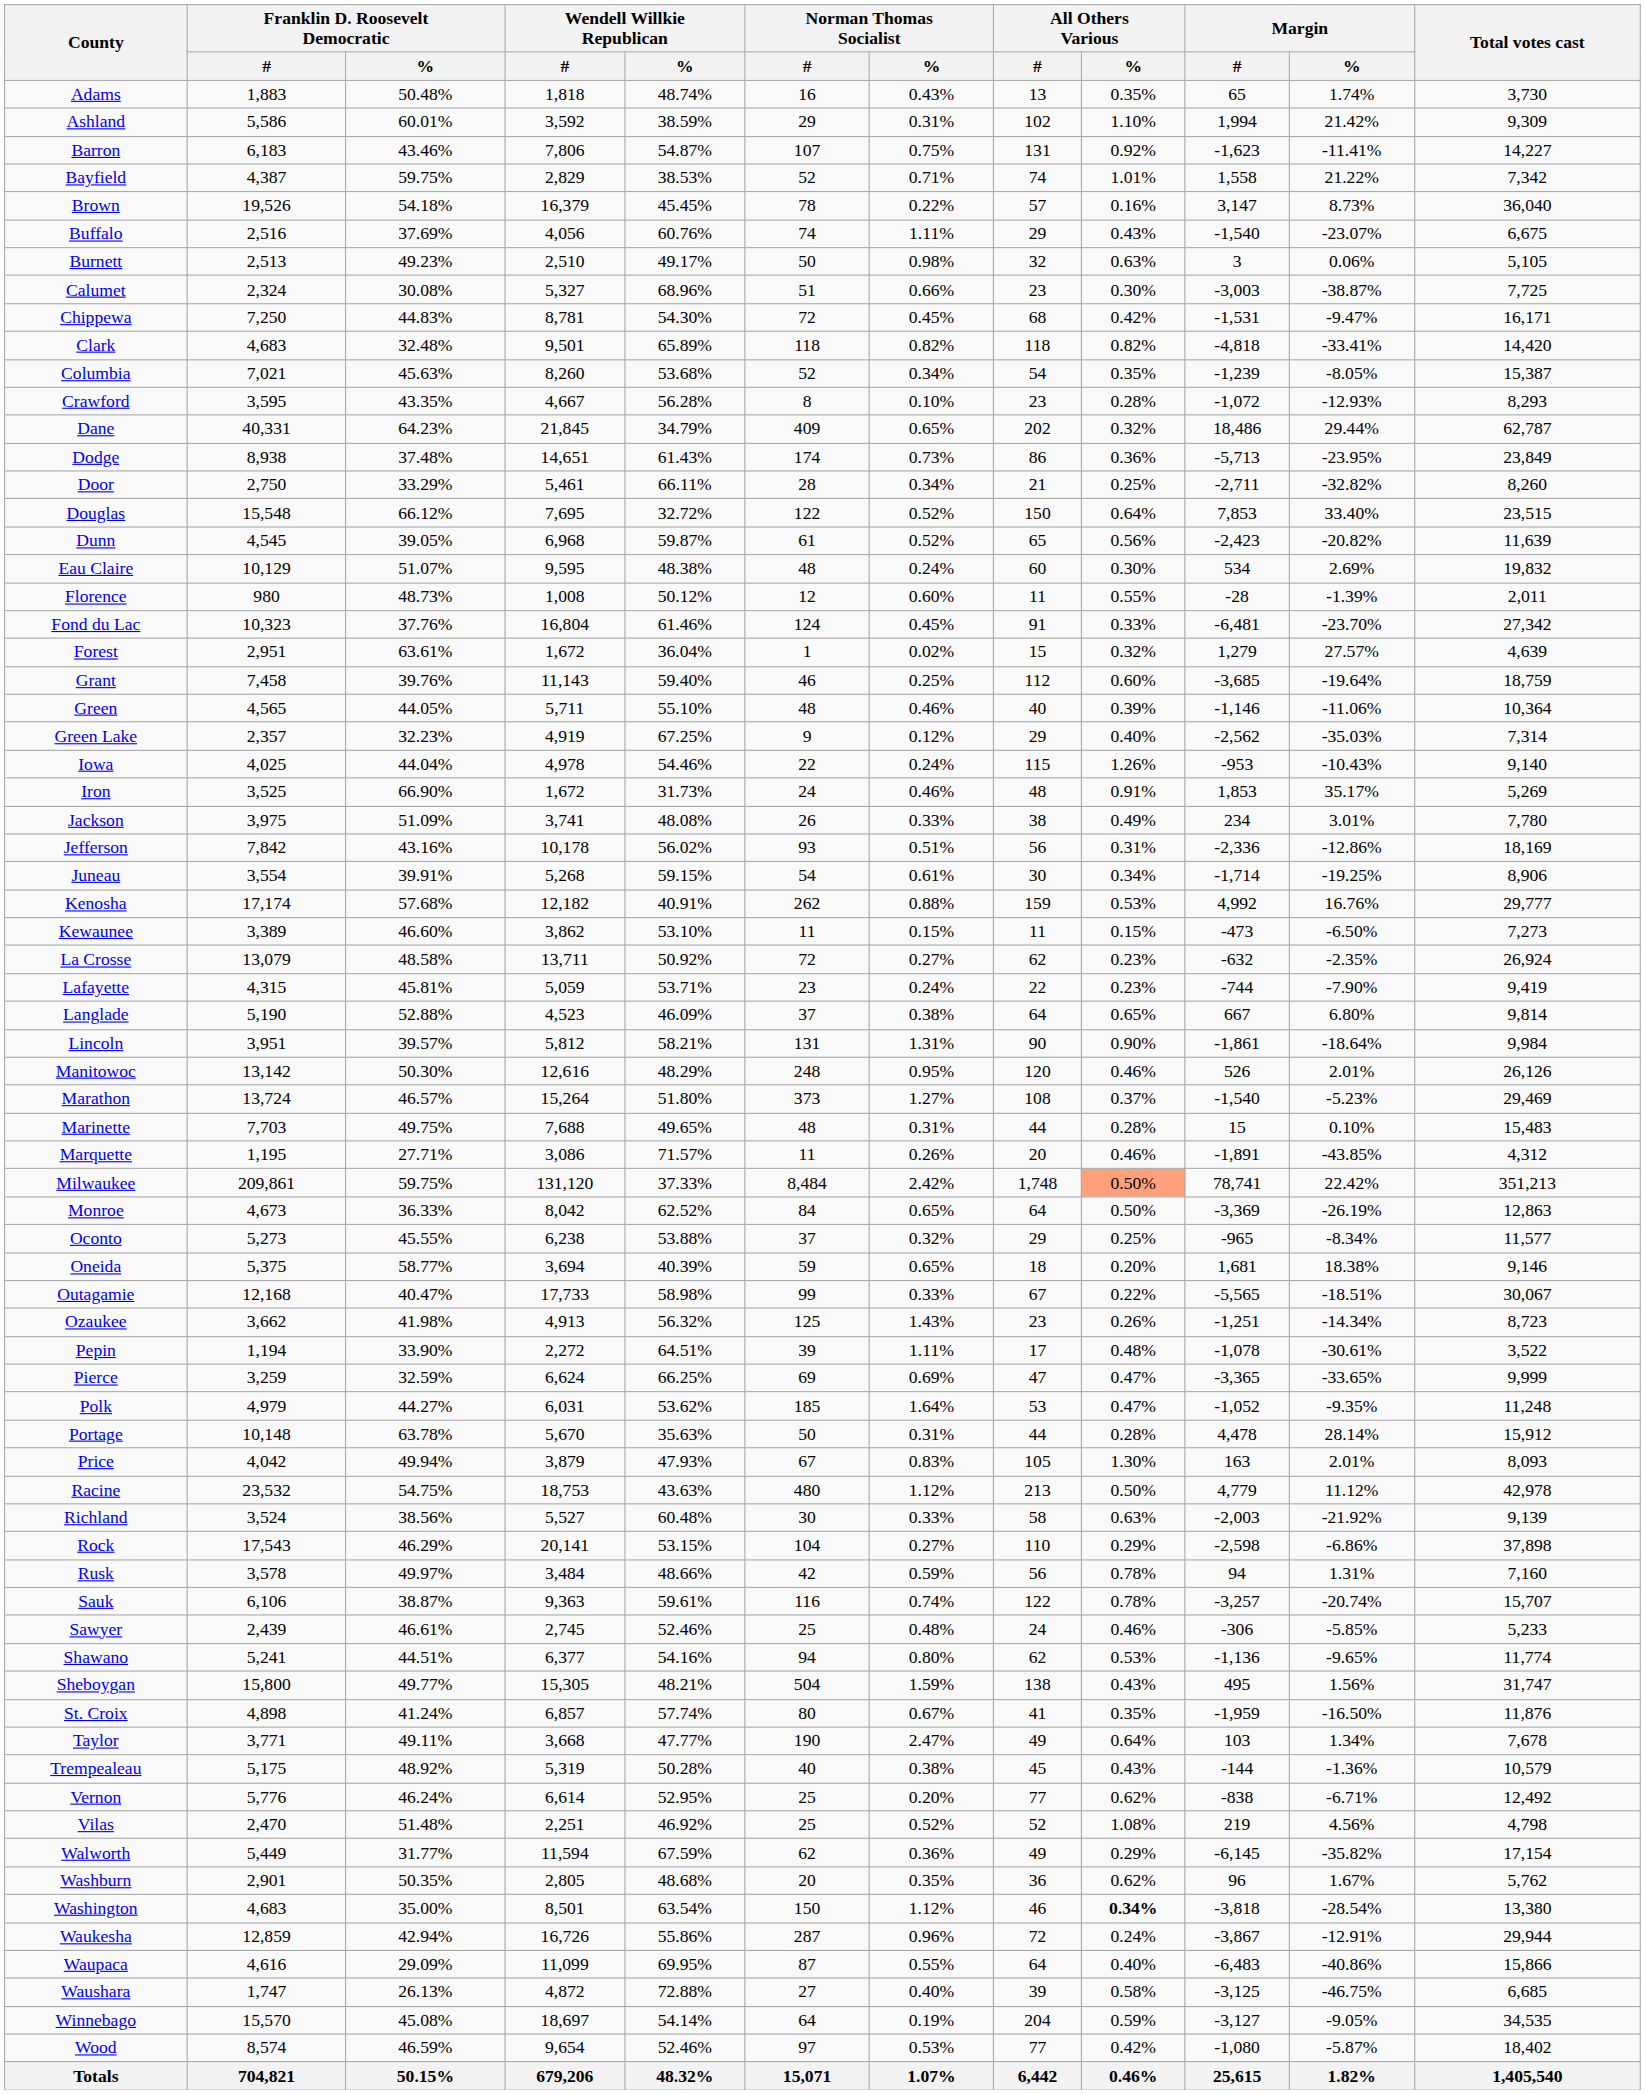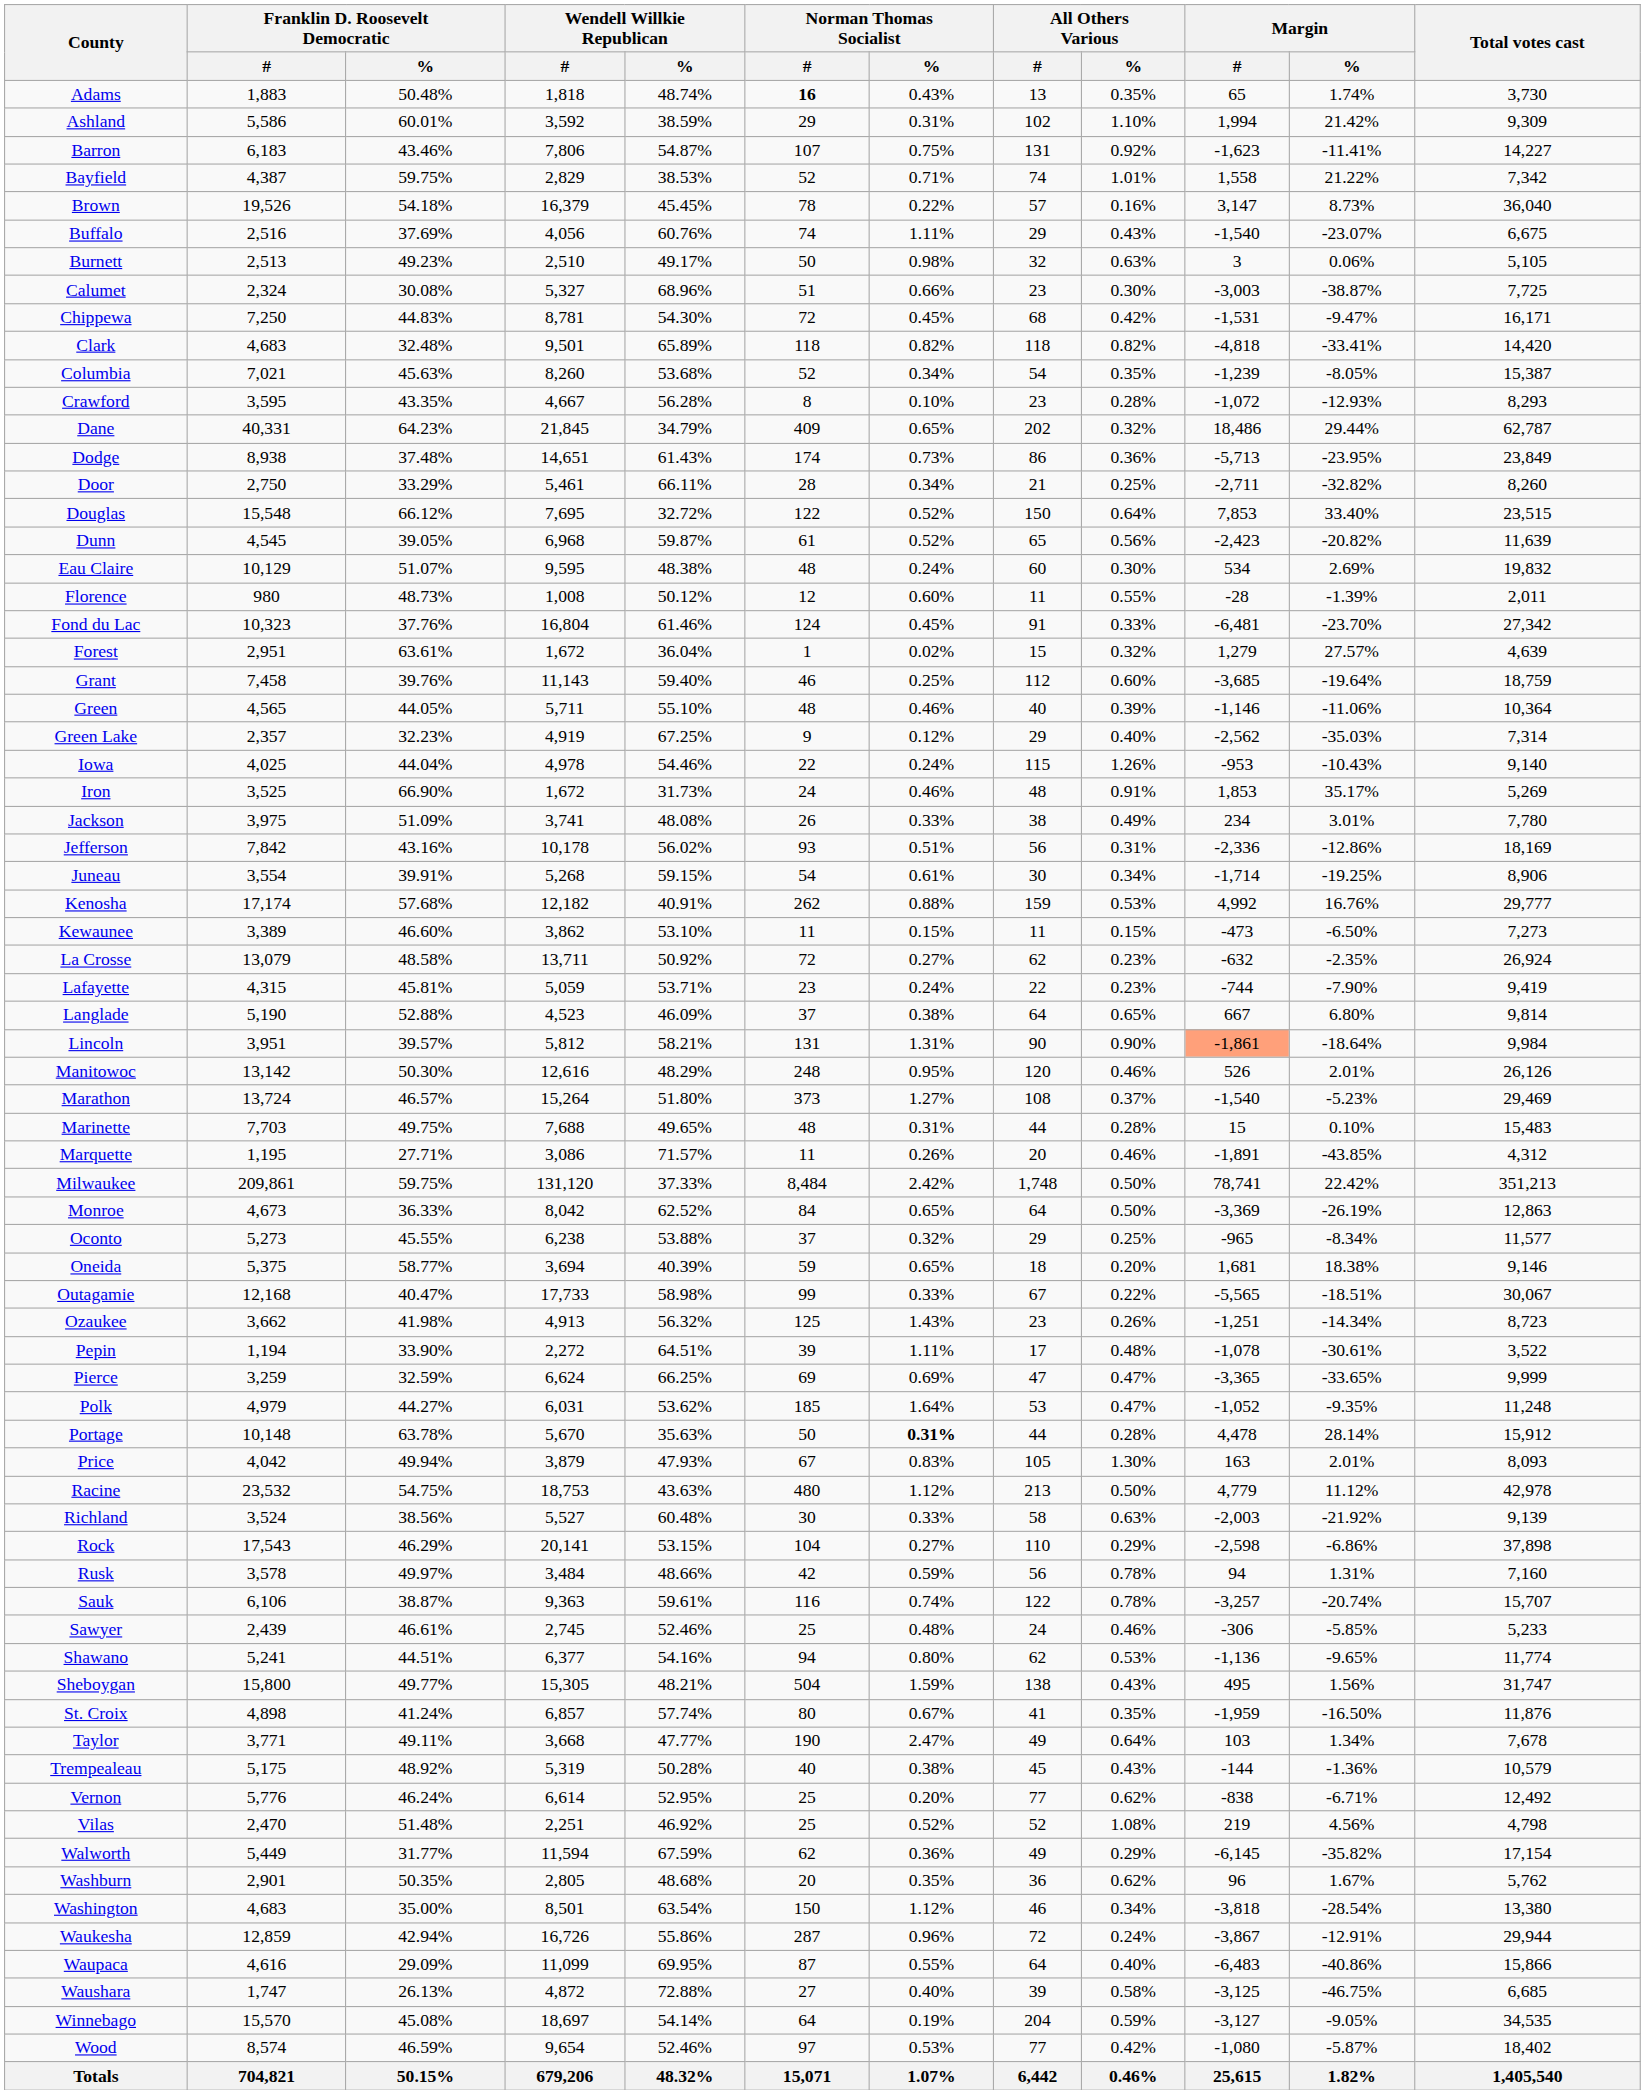(807, 94) normal -> (807, 94) bold
(1237, 1043) no background -> (1237, 1043) lightsalmon background
(1133, 1182) lightsalmon background -> (1133, 1182) no background
(931, 1433) normal -> (931, 1433) bold
(1133, 1908) bold -> (1133, 1908) normal
